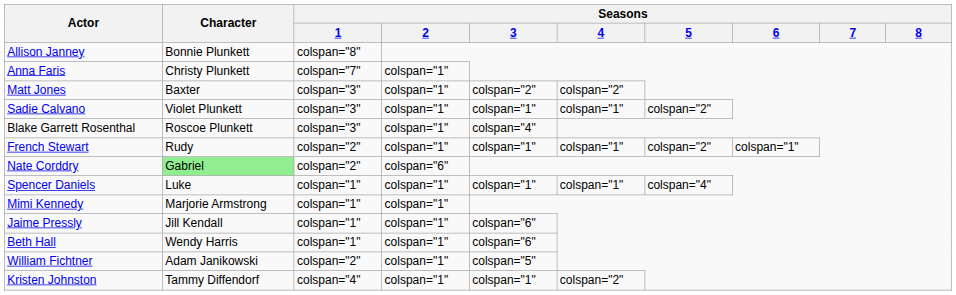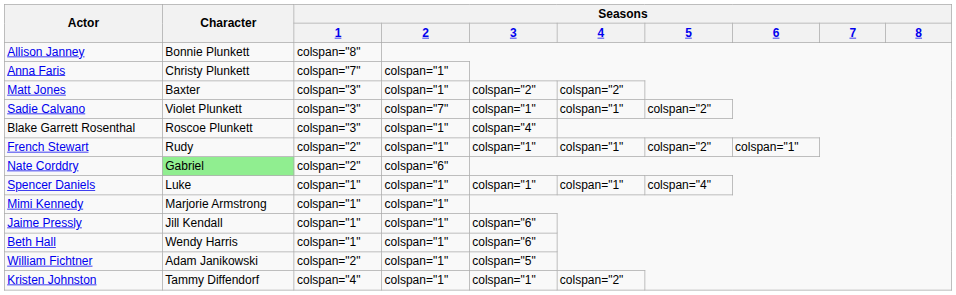(416, 109) colspan="1" -> (416, 109) colspan="7"
